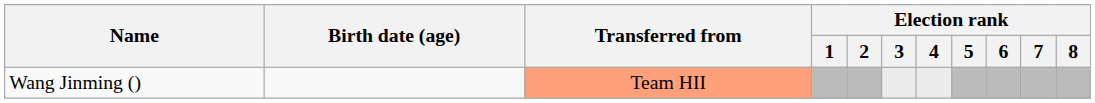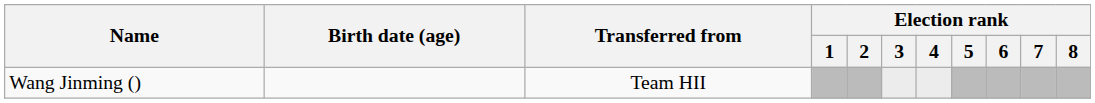(668, 82) lightsalmon background -> (668, 82) no background
